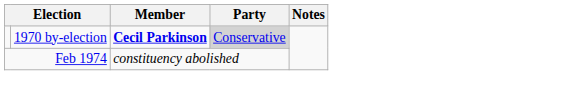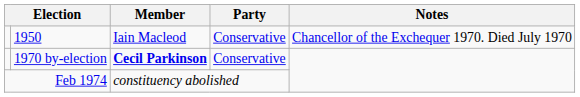+ row: (28, 37)
(249, 37) lightgrey background -> (249, 59) no background
